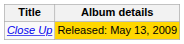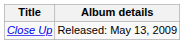(117, 30) gold background -> (117, 30) no background
